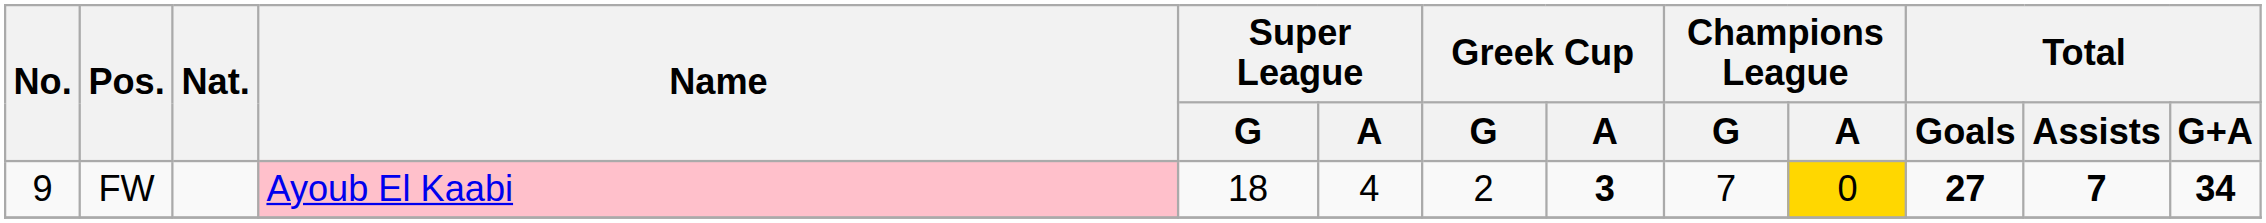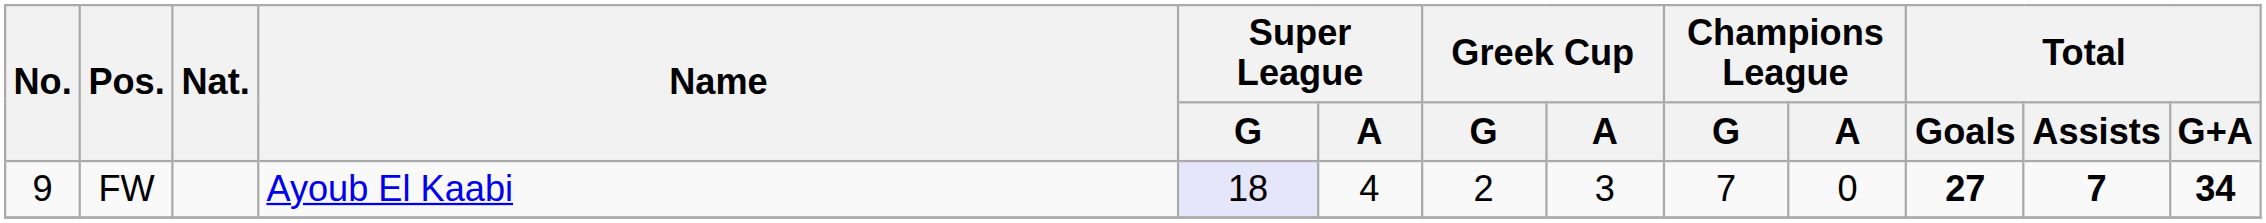(390, 188) pink background -> (390, 188) no background
(1248, 188) no background -> (1248, 188) lavender background
(1605, 188) bold -> (1605, 188) normal
(1847, 188) gold background -> (1847, 188) no background
